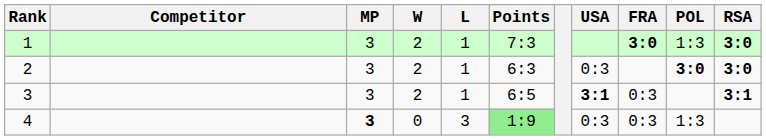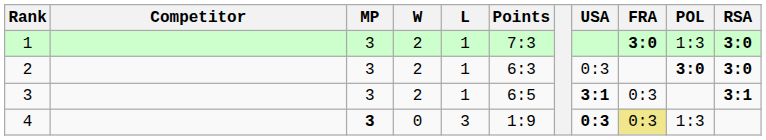(521, 122) lightgreen background -> (521, 122) no background
(595, 122) normal -> (595, 122) bold
(643, 122) no background -> (643, 122) khaki background
